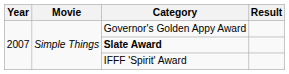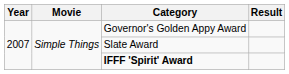(133, 45) bold -> (131, 45) normal
(145, 61) normal -> (148, 61) bold
